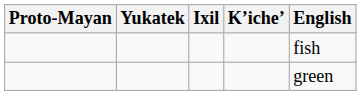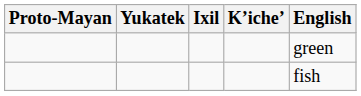(307, 47) fish -> (313, 47) green
(313, 76) green -> (307, 76) fish
